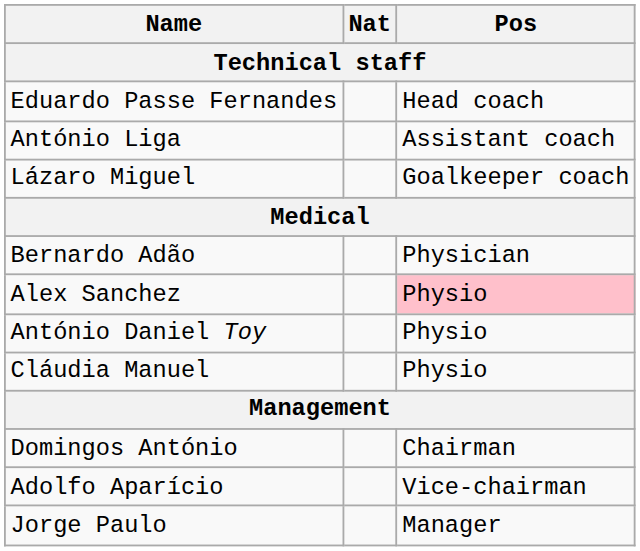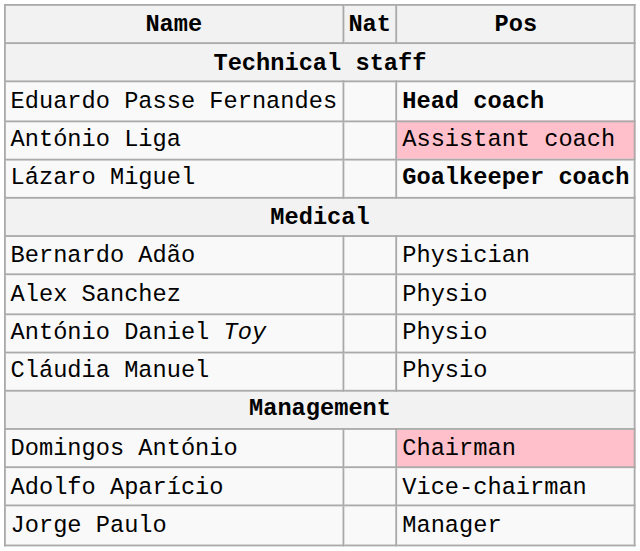(473, 101) normal -> (473, 101) bold
(509, 140) no background -> (509, 140) pink background
(516, 178) normal -> (516, 178) bold
(445, 294) pink background -> (445, 294) no background
(459, 448) no background -> (459, 448) pink background
